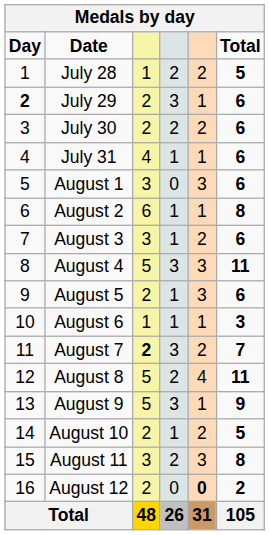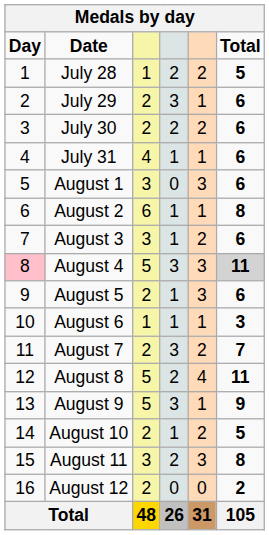(25, 101) bold -> (25, 101) normal
(25, 267) no background -> (25, 267) pink background
(240, 267) no background -> (240, 267) lightgrey background
(146, 350) bold -> (146, 350) normal
(202, 488) bold -> (202, 488) normal
